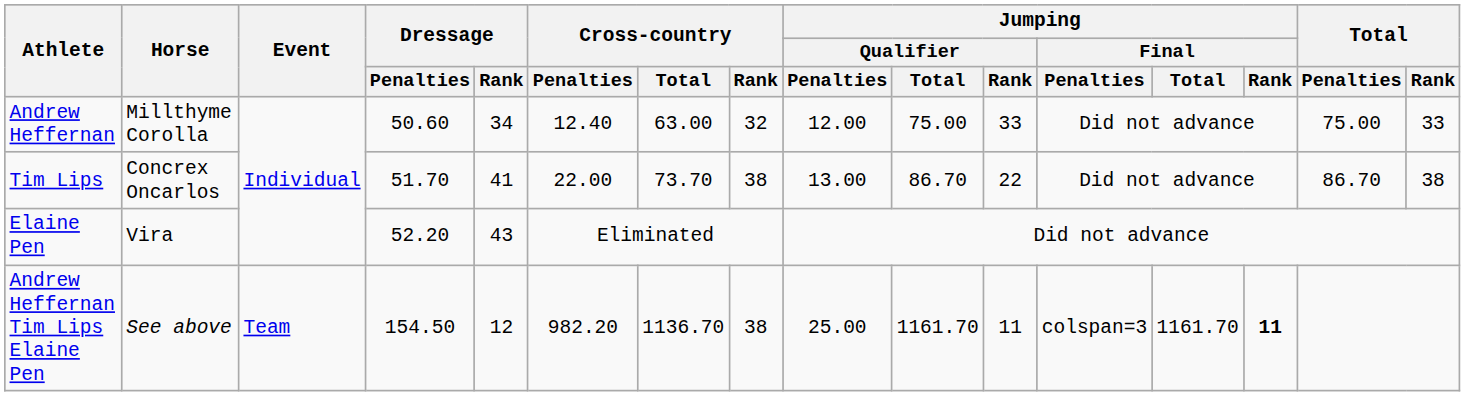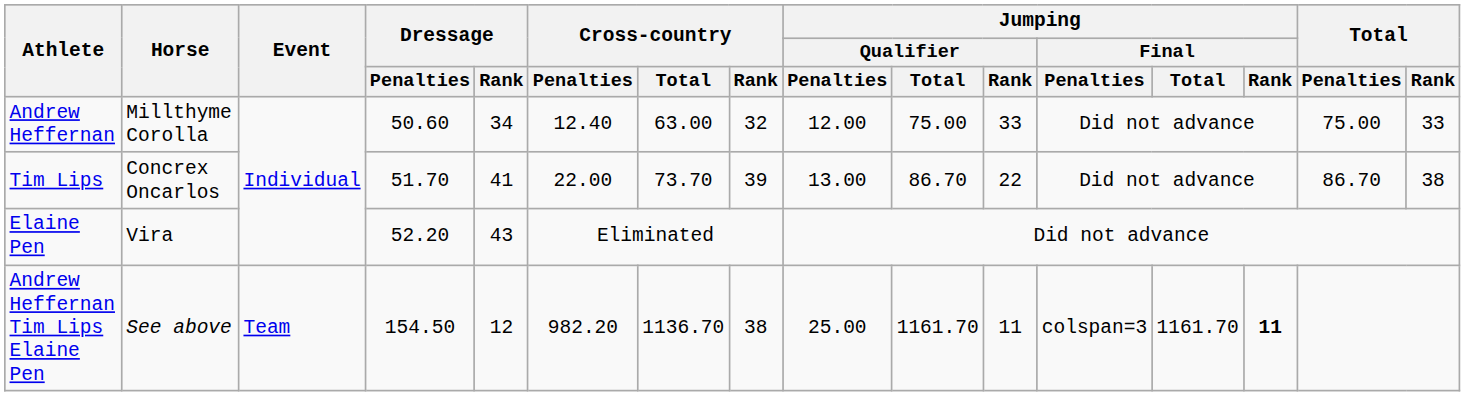(756, 180) 38 -> (756, 180) 39
